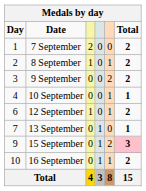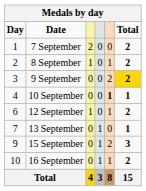(128, 79) no background -> (128, 79) gold background
(110, 95) normal -> (110, 95) bold
(128, 144) pink background -> (128, 144) no background
